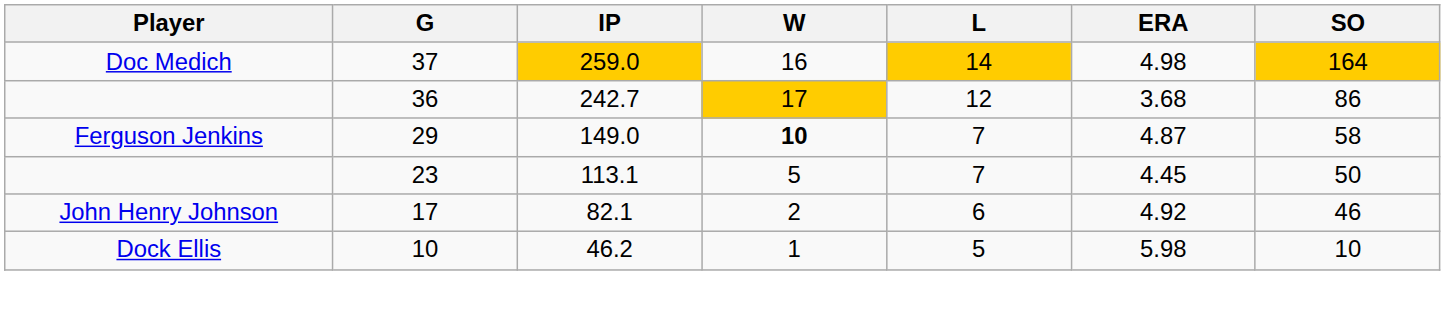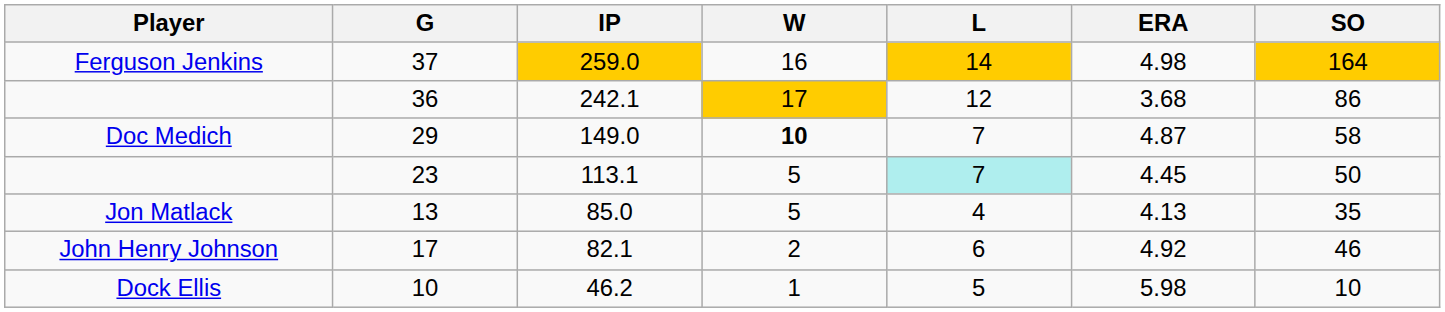(169, 61) Doc Medich -> (169, 61) Ferguson Jenkins
(610, 99) 242.7 -> (610, 99) 242.1
(169, 136) Ferguson Jenkins -> (169, 136) Doc Medich
(979, 174) no background -> (979, 174) paleturquoise background
+ row: (425, 212)
